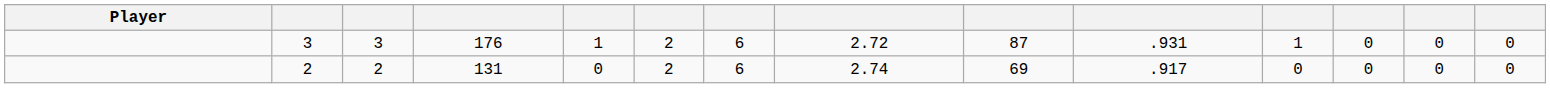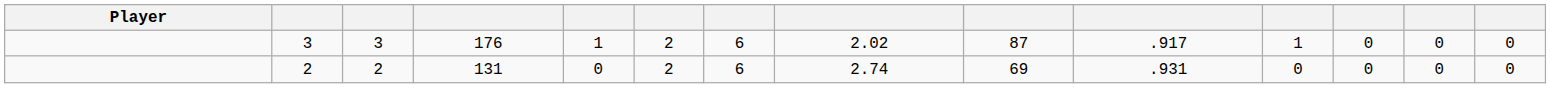(869, 43) 2.72 -> (869, 43) 2.02
(1168, 43) .931 -> (1168, 43) .917
(1168, 69) .917 -> (1168, 69) .931
